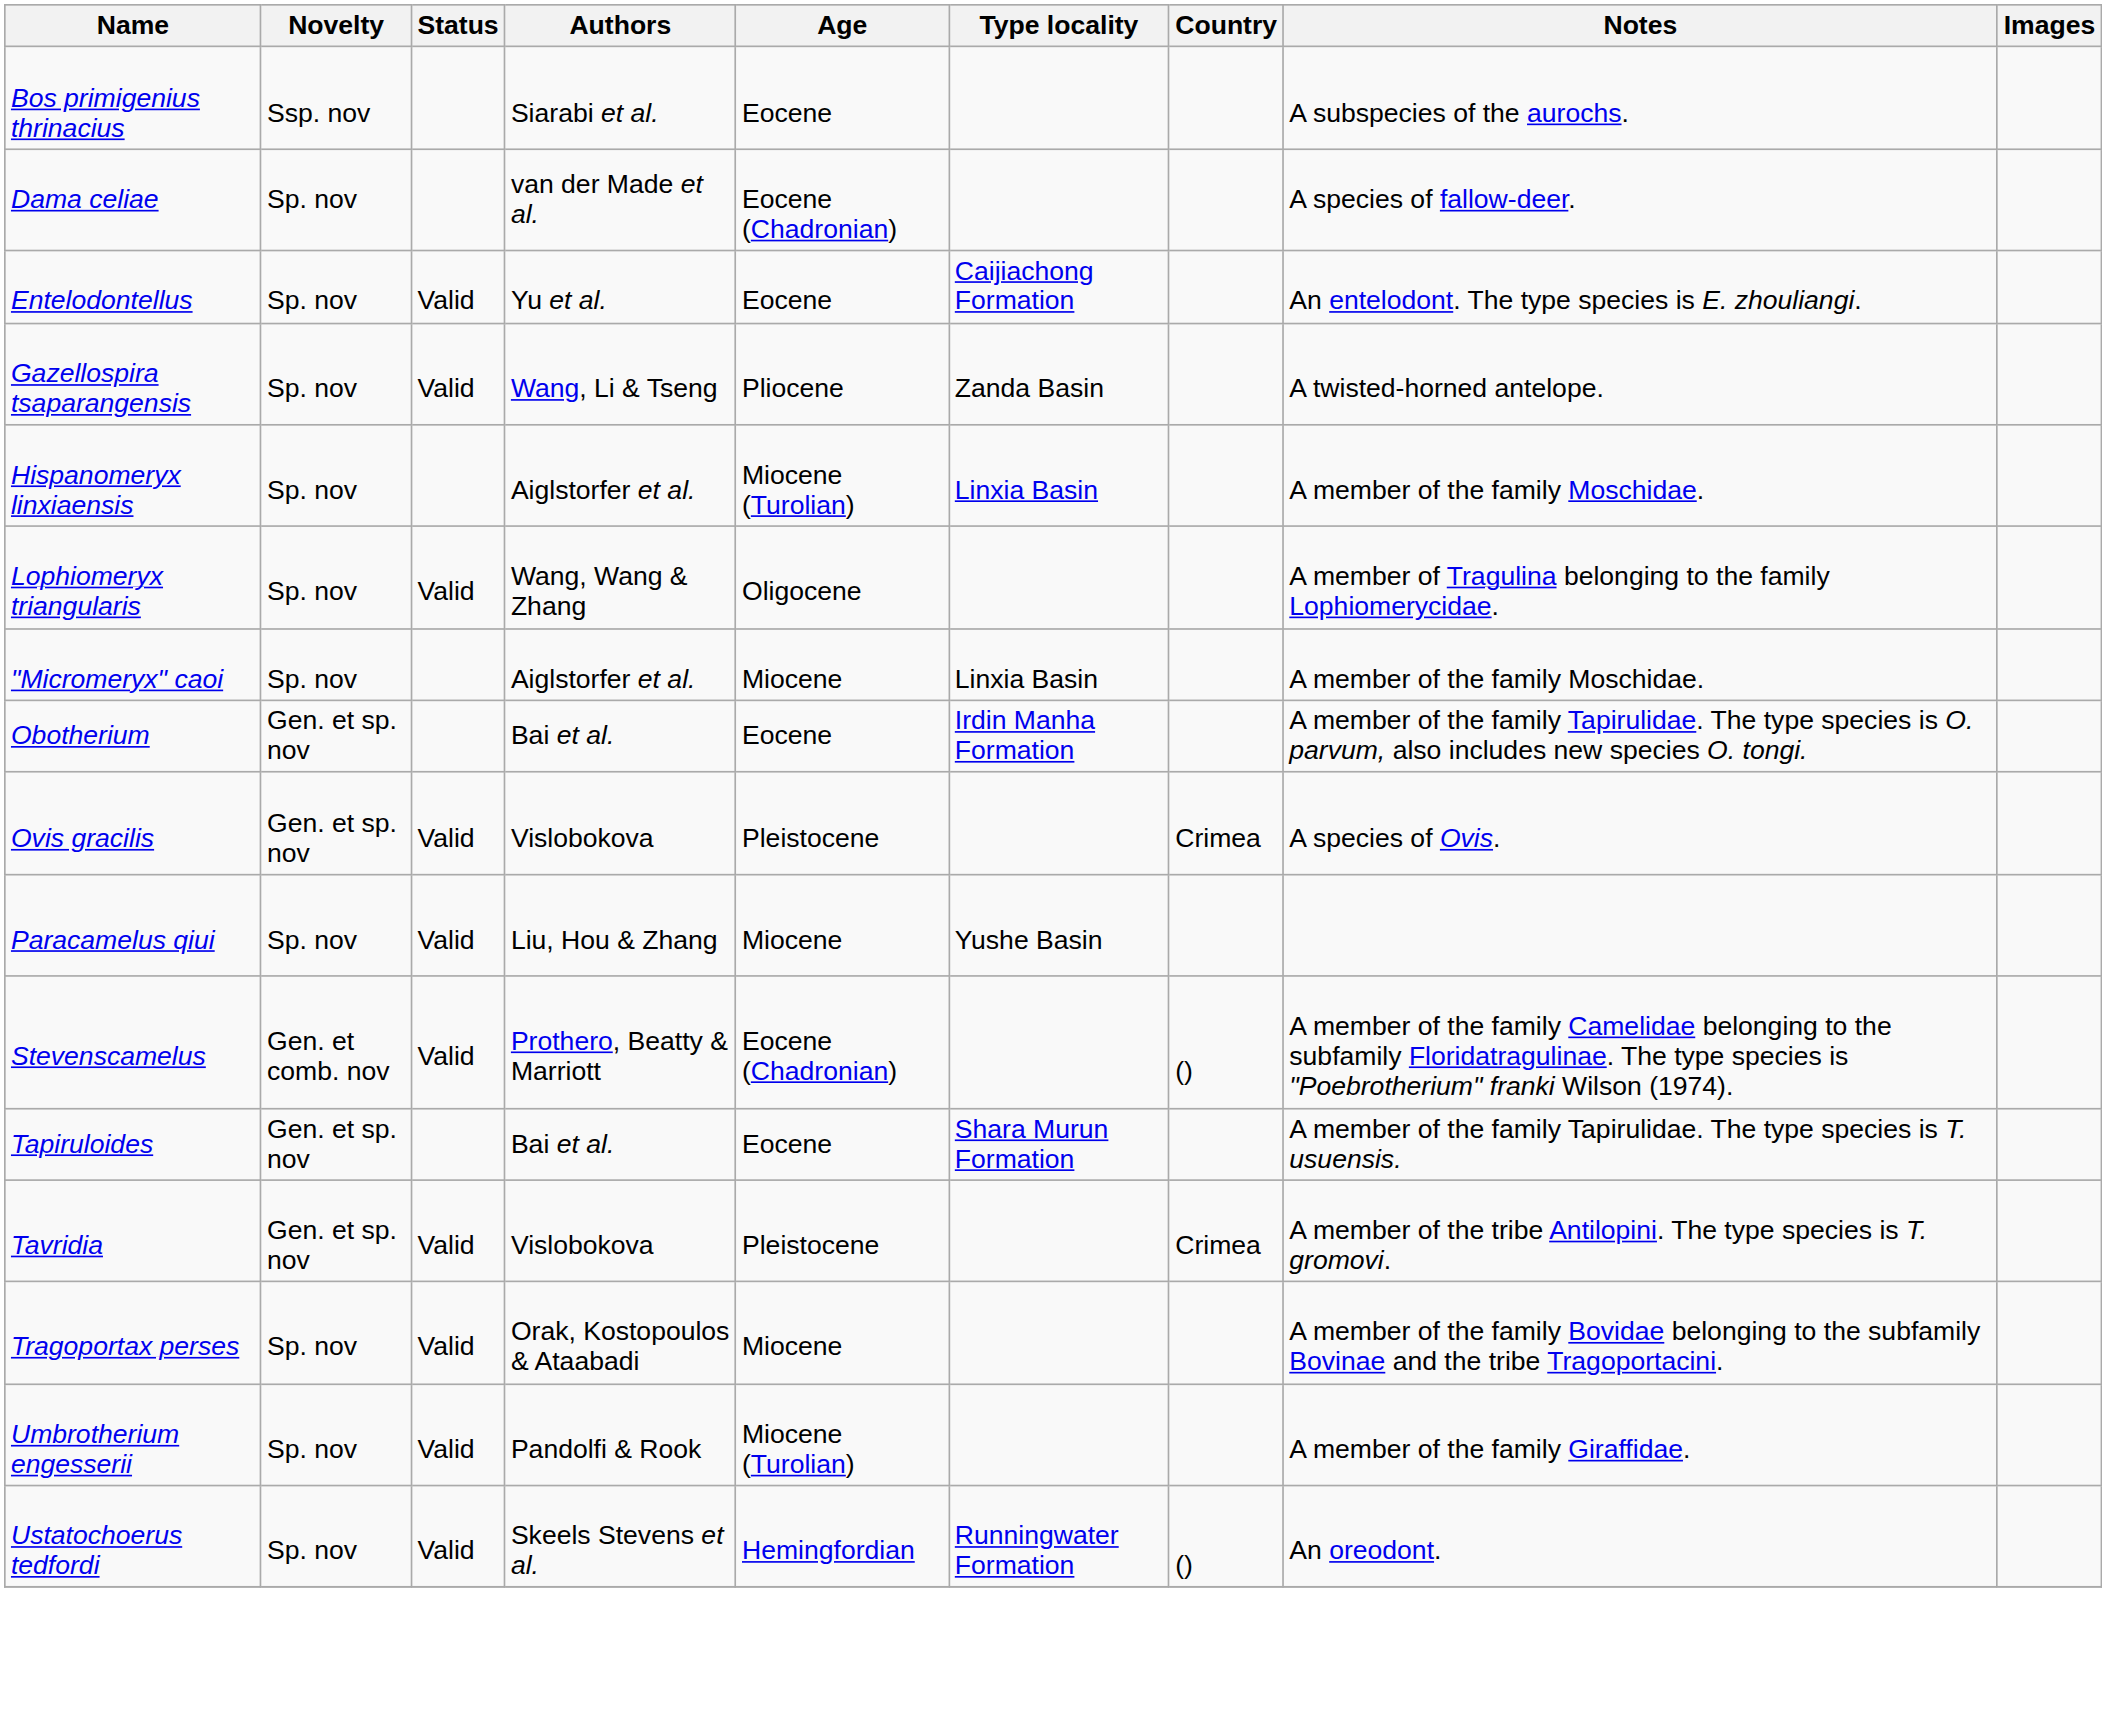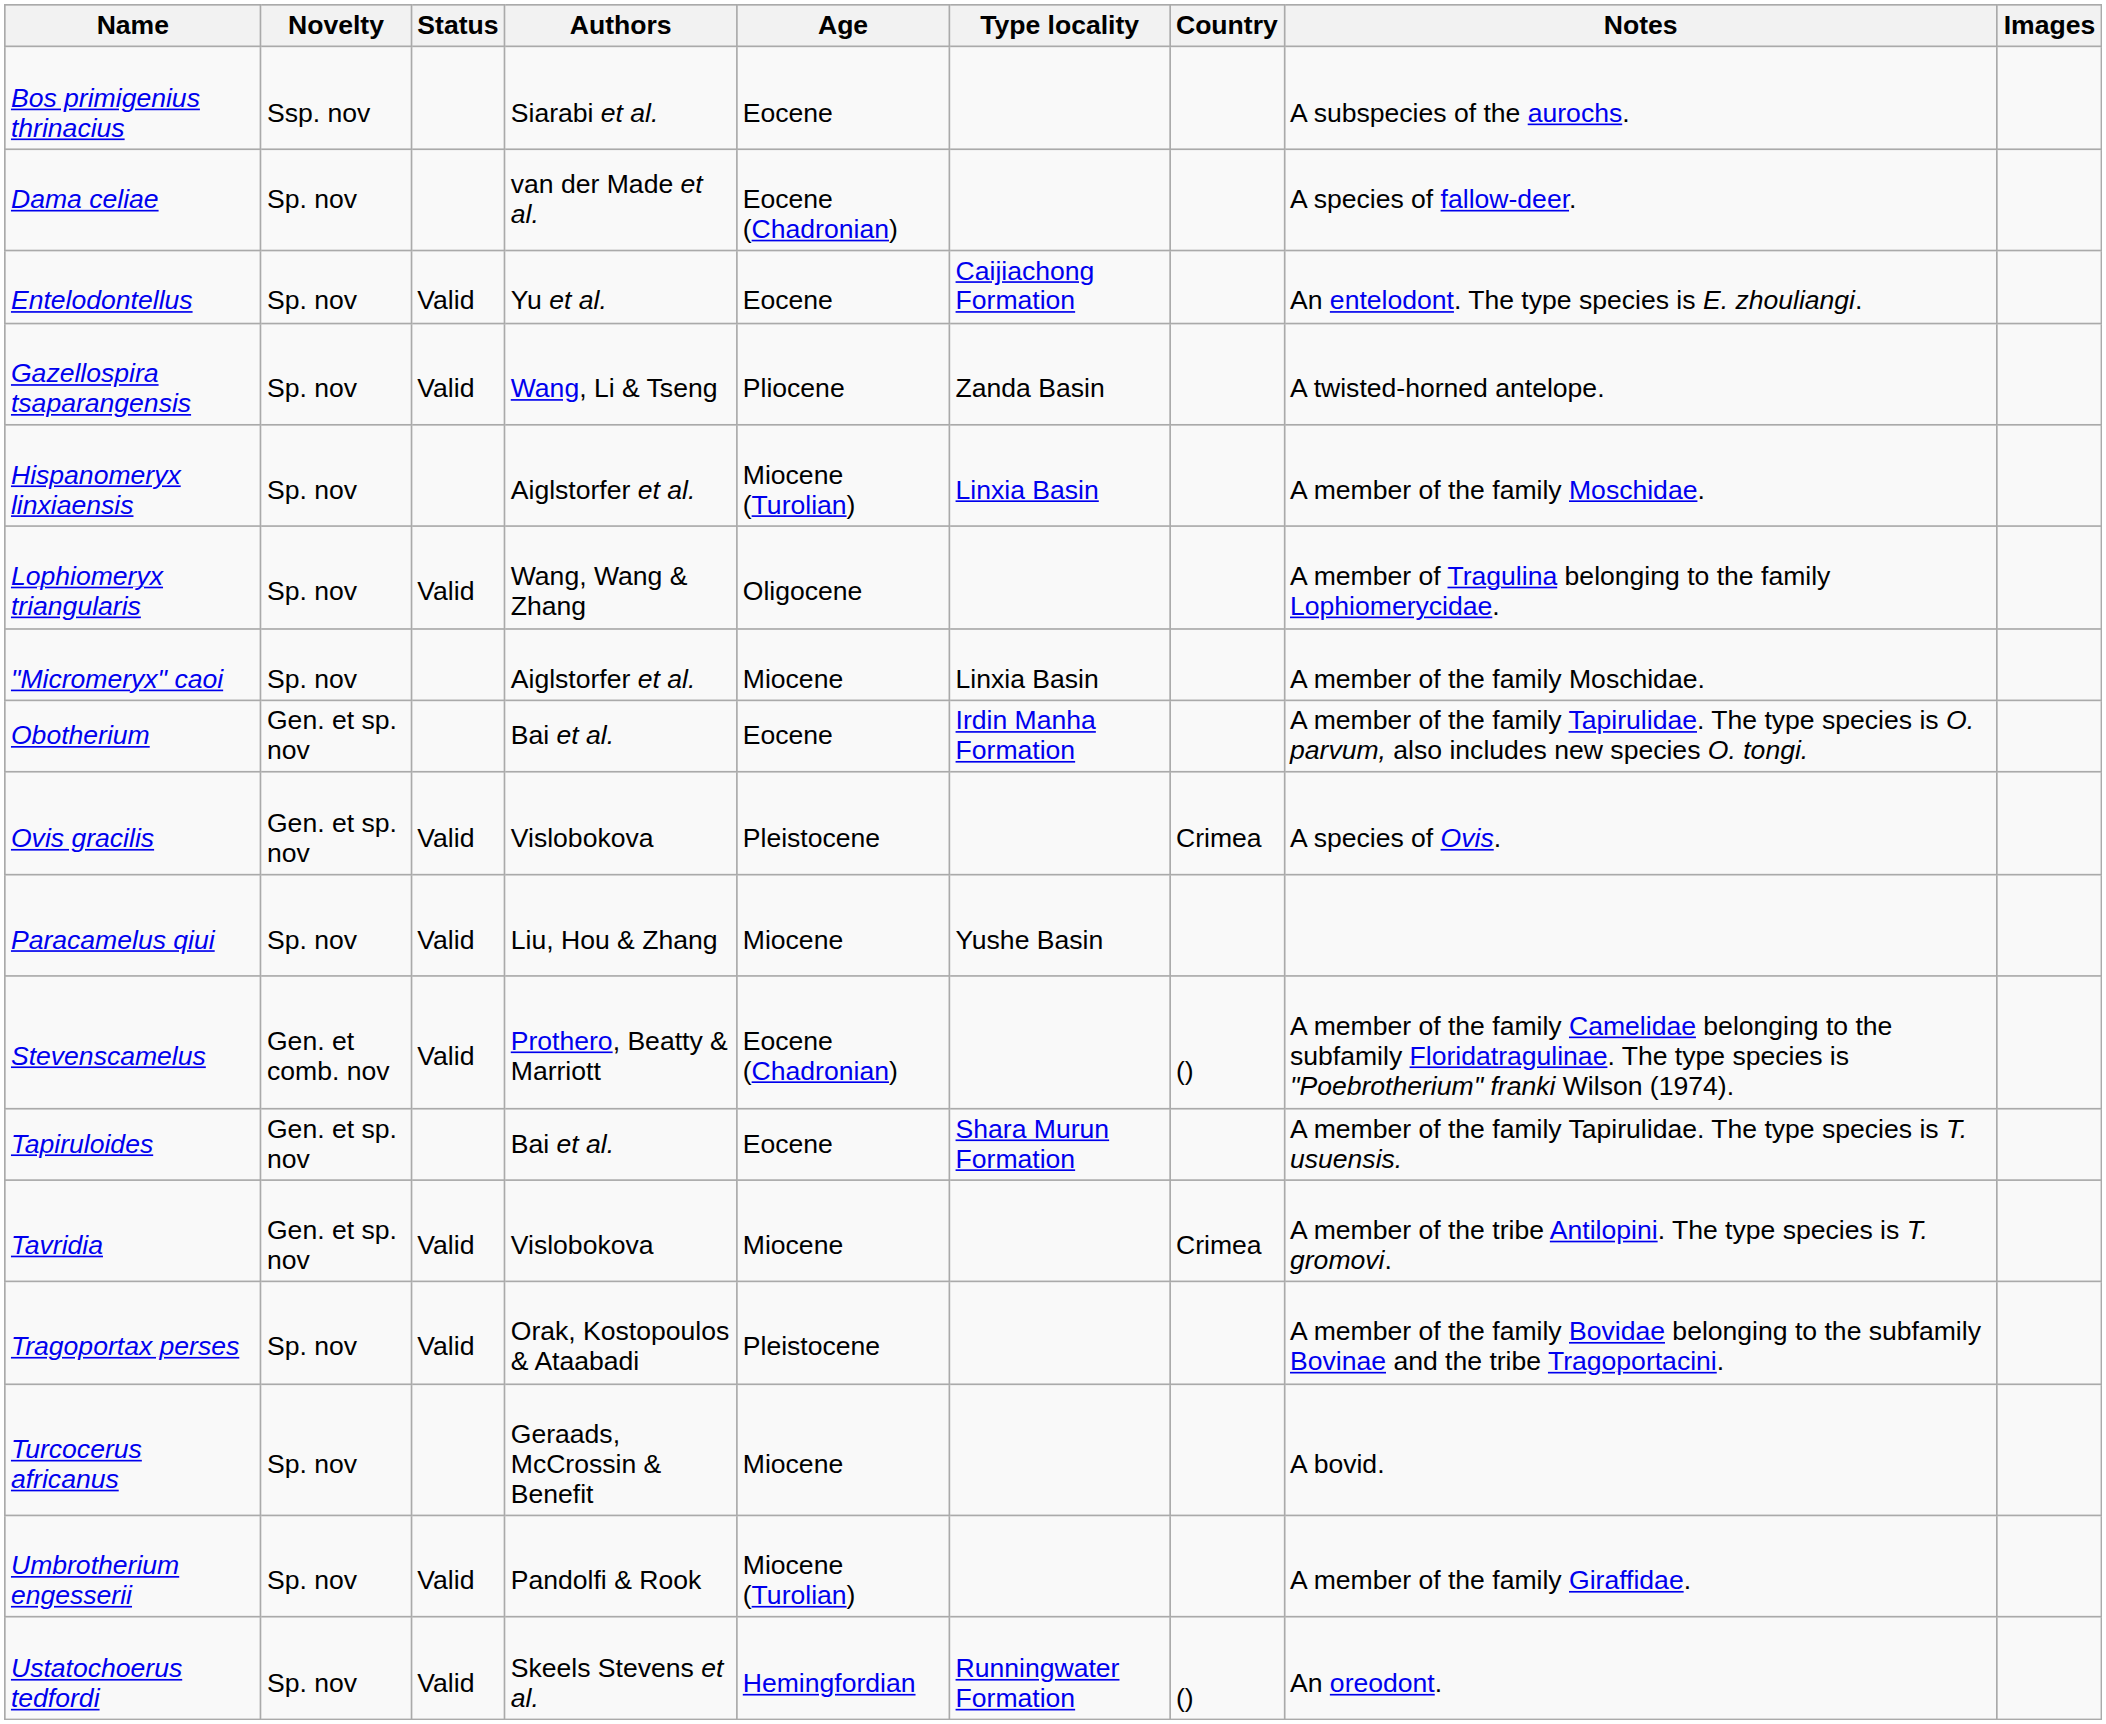(811, 1245) Pleistocene -> (793, 1245) Miocene
(792, 1347) Miocene -> (811, 1347) Pleistocene
+ row: (76, 1464)
